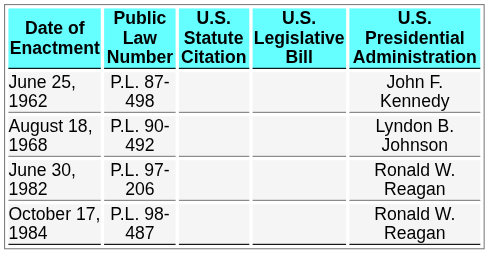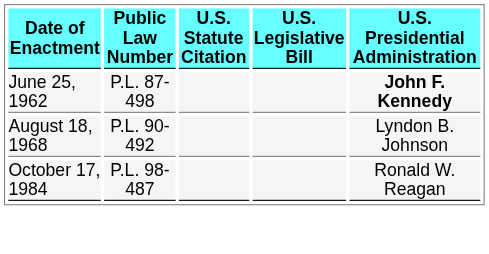(415, 91) normal -> (415, 91) bold
- row: (42, 179)
